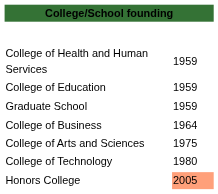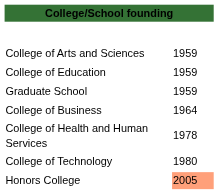(77, 61) College of Health and Human Services -> (75, 53) College of Arts and Sciences
(75, 143) College of Arts and Sciences -> (77, 136) College of Health and Human Services
(185, 143) 1975 -> (185, 136) 1978
